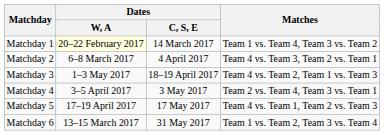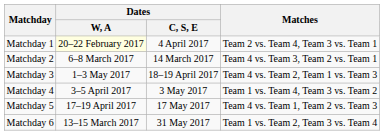(183, 43) 14 March 2017 -> (183, 43) 4 April 2017
(300, 43) Team 1 vs. Team 4, Team 3 vs. Team 2 -> (300, 43) Team 2 vs. Team 4, Team 3 vs. Team 1
(183, 59) 4 April 2017 -> (183, 59) 14 March 2017
(300, 91) Team 2 vs. Team 4, Team 3 vs. Team 1 -> (300, 91) Team 1 vs. Team 4, Team 3 vs. Team 2
